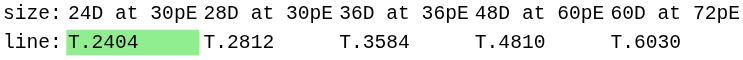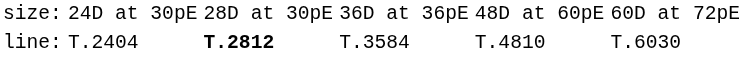(103, 43) lightgreen background -> (103, 43) no background
(239, 43) normal -> (239, 43) bold
